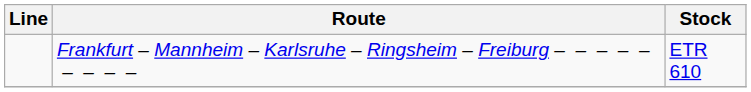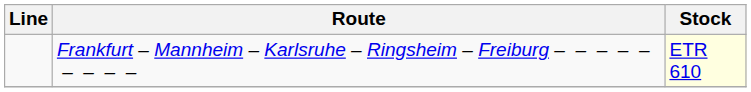(688, 60) no background -> (688, 60) lightyellow background
